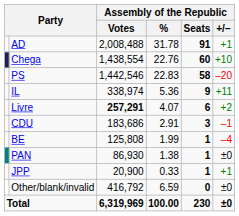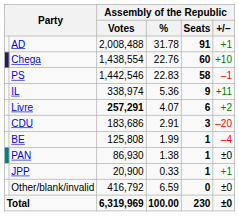(224, 76) –20 -> (226, 76) –1
(226, 124) –1 -> (224, 124) –20
